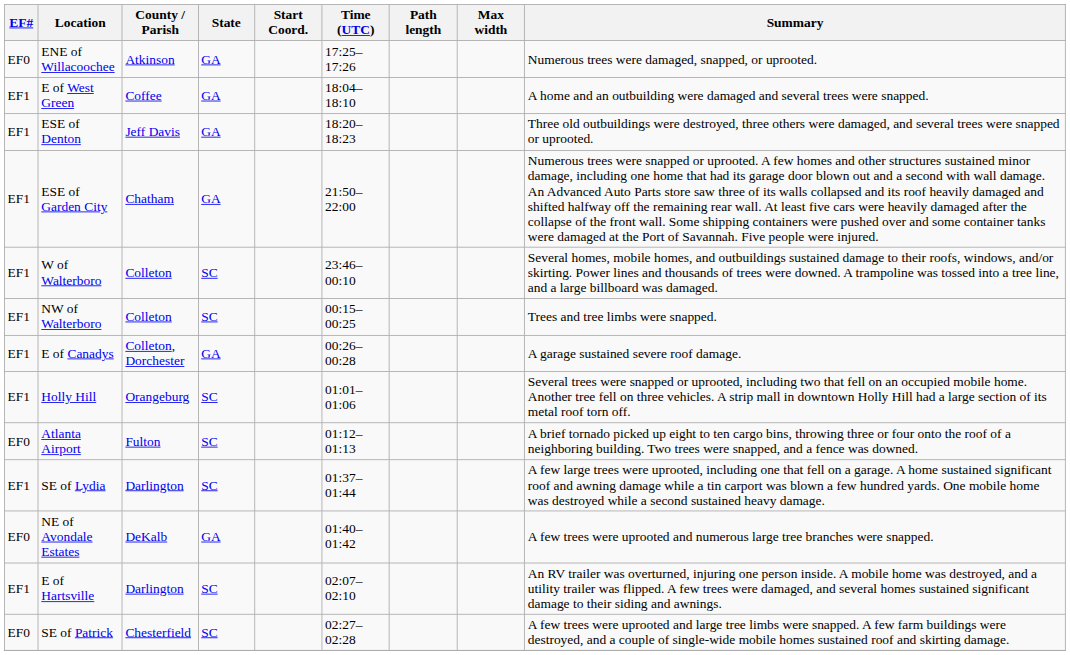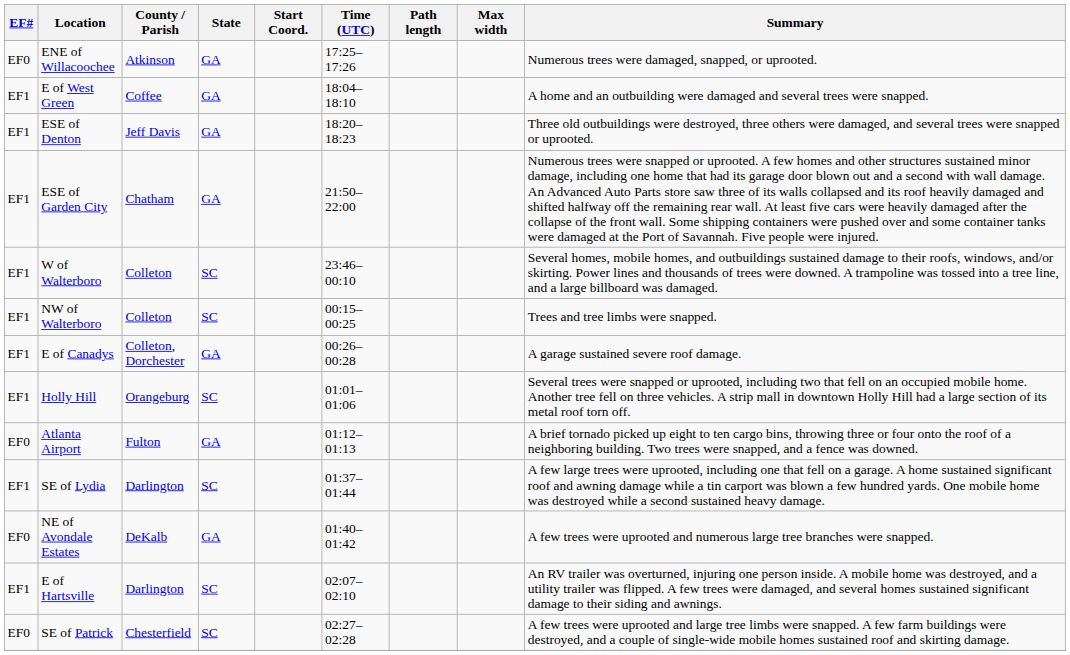(209, 441) SC -> (211, 441) GA
